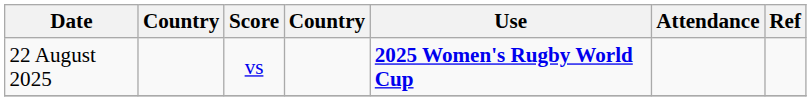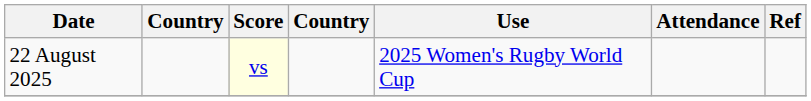(254, 66) no background -> (258, 66) lightyellow background
(504, 66) bold -> (501, 66) normal
